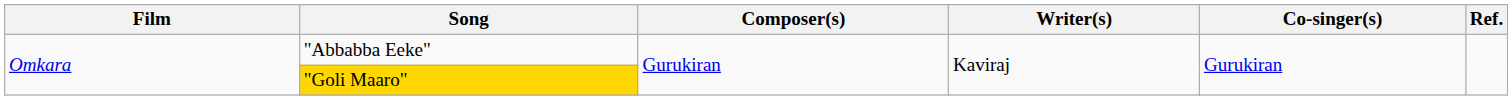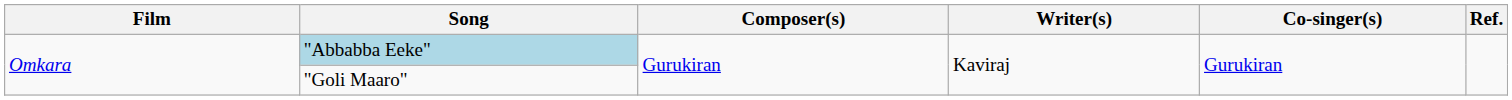(367, 49) no background -> (367, 49) lightblue background
(356, 79) gold background -> (356, 79) no background
